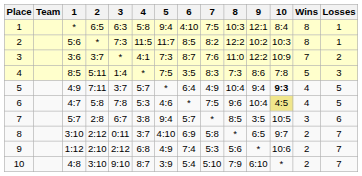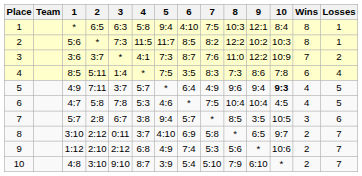(307, 73) 5 -> (307, 73) 6
(339, 73) 3 -> (339, 73) 4
(235, 88) 10:4 -> (235, 88) 9:6
(235, 103) 9:6 -> (235, 103) 10:4
(281, 103) khaki background -> (281, 103) no background
